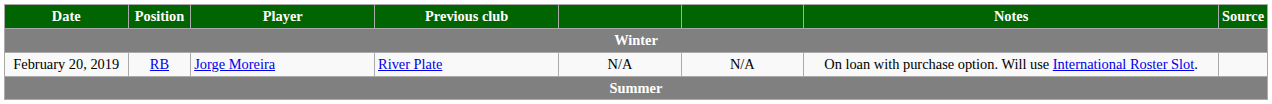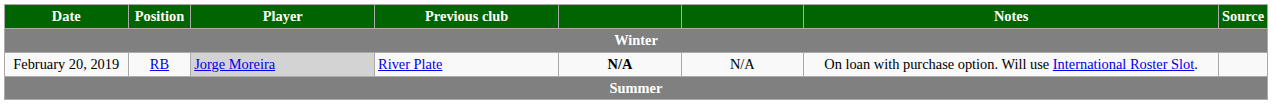(235, 64) no background -> (235, 64) lightgrey background
(620, 64) normal -> (620, 64) bold
